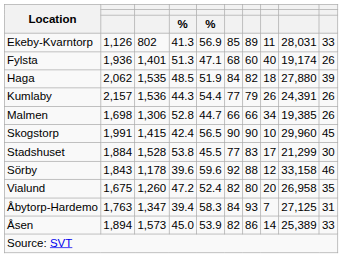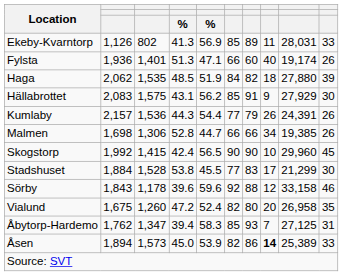(233, 60) 68 -> (233, 60) 66
+ row: (36, 97)
(118, 133) 1,991 -> (118, 152) 1,992
(118, 206) 1,763 -> (118, 225) 1,762
(233, 206) 84 -> (233, 225) 85
(270, 225) normal -> (270, 243) bold
